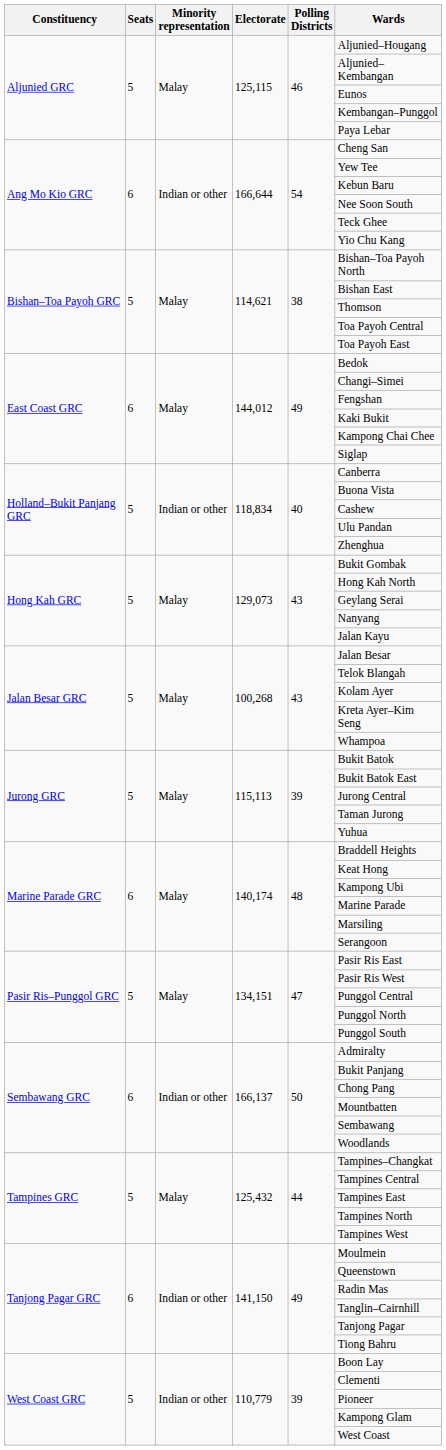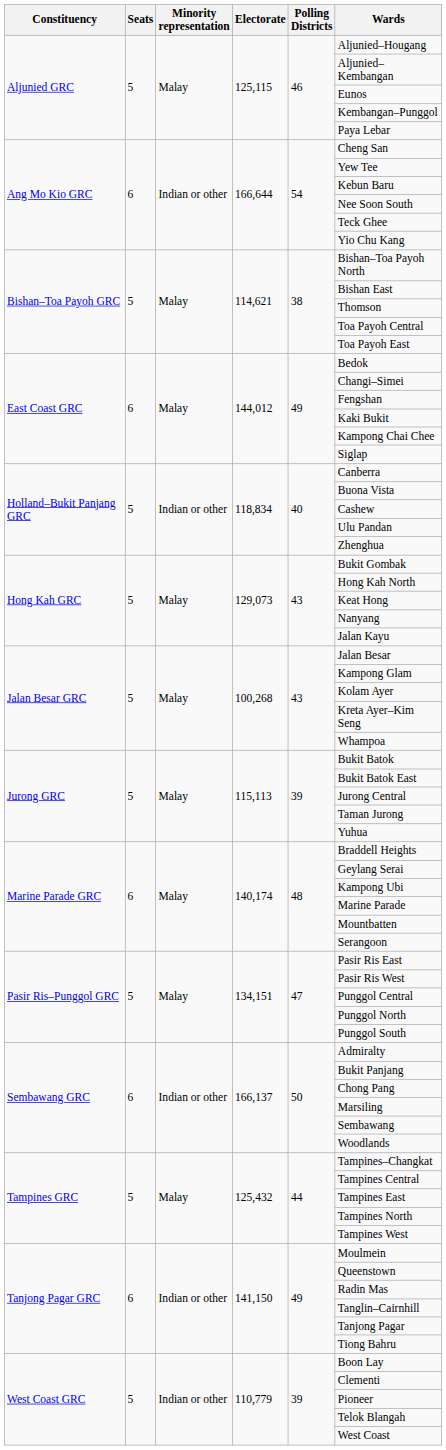(371, 600) Geylang Serai -> (363, 600) Keat Hong
(372, 673) Telok Blangah -> (375, 673) Kampong Glam
(363, 869) Keat Hong -> (371, 869) Geylang Serai
(360, 924) Marsiling -> (367, 924) Mountbatten
(367, 1106) Mountbatten -> (360, 1106) Marsiling
(375, 1417) Kampong Glam -> (372, 1417) Telok Blangah
